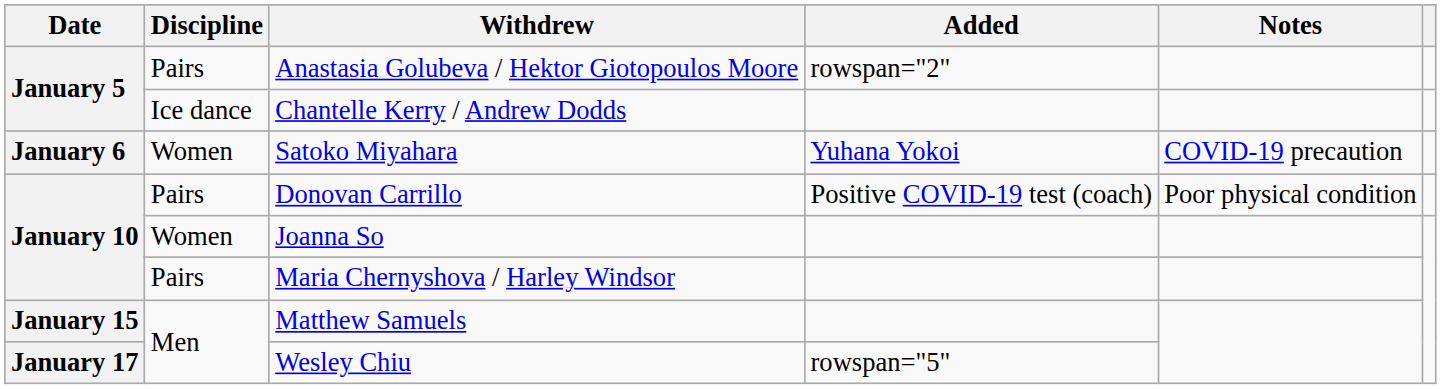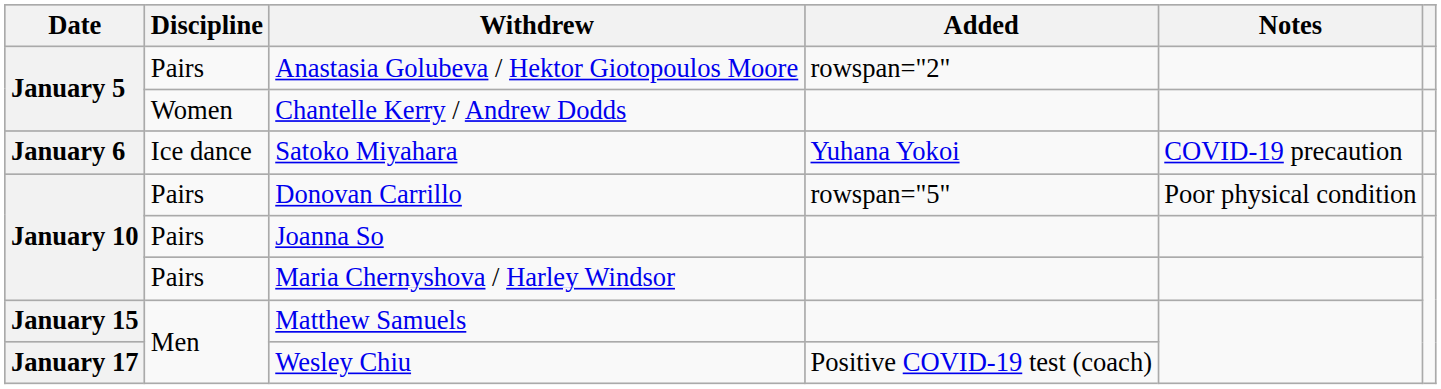(201, 109) Ice dance -> (192, 109) Women
(192, 151) Women -> (201, 151) Ice dance
(981, 194) Positive COVID-19 test (coach) -> (880, 194) rowspan="5"
(192, 236) Women -> (177, 236) Pairs
(880, 362) rowspan="5" -> (981, 362) Positive COVID-19 test (coach)
